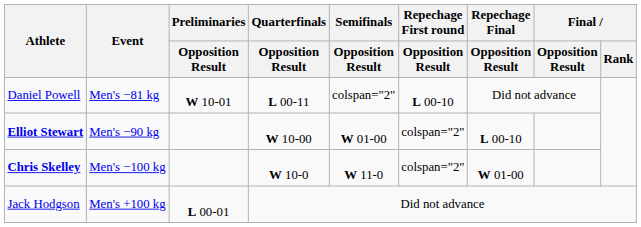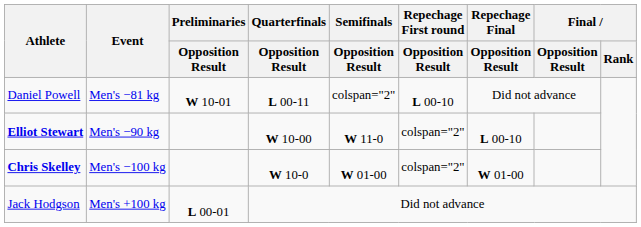(364, 139) W 01-00 -> (364, 139) W 11-0
(364, 175) W 11-0 -> (364, 175) W 01-00
